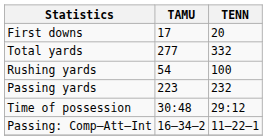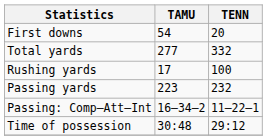(164, 33) 17 -> (164, 33) 54
(164, 70) 54 -> (164, 70) 17
rows swapped: (79, 126) <-> (69, 107)
